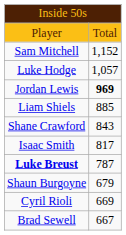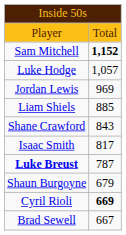(105, 51) normal -> (105, 51) bold
(105, 88) bold -> (105, 88) normal
(105, 201) normal -> (105, 201) bold
